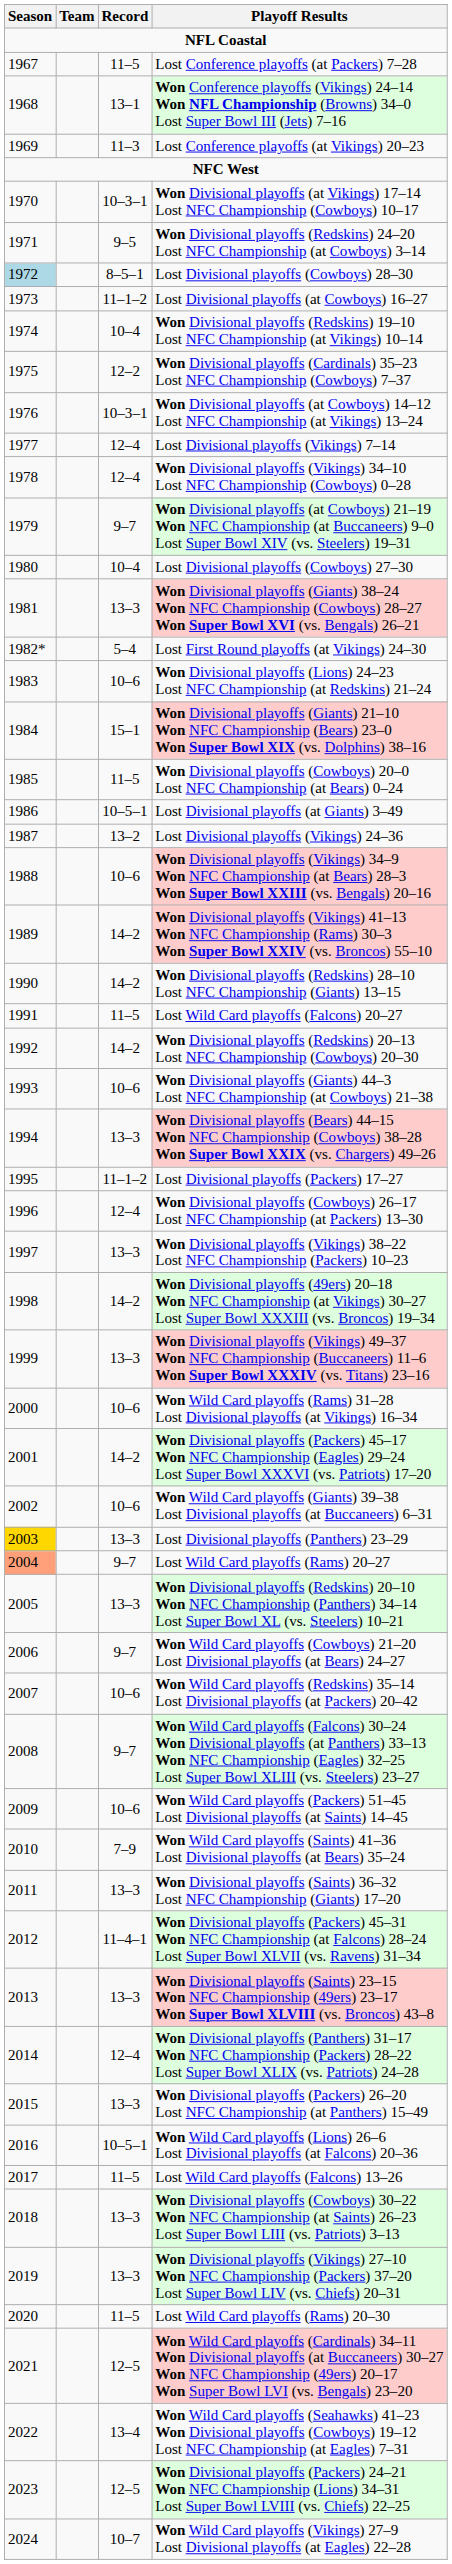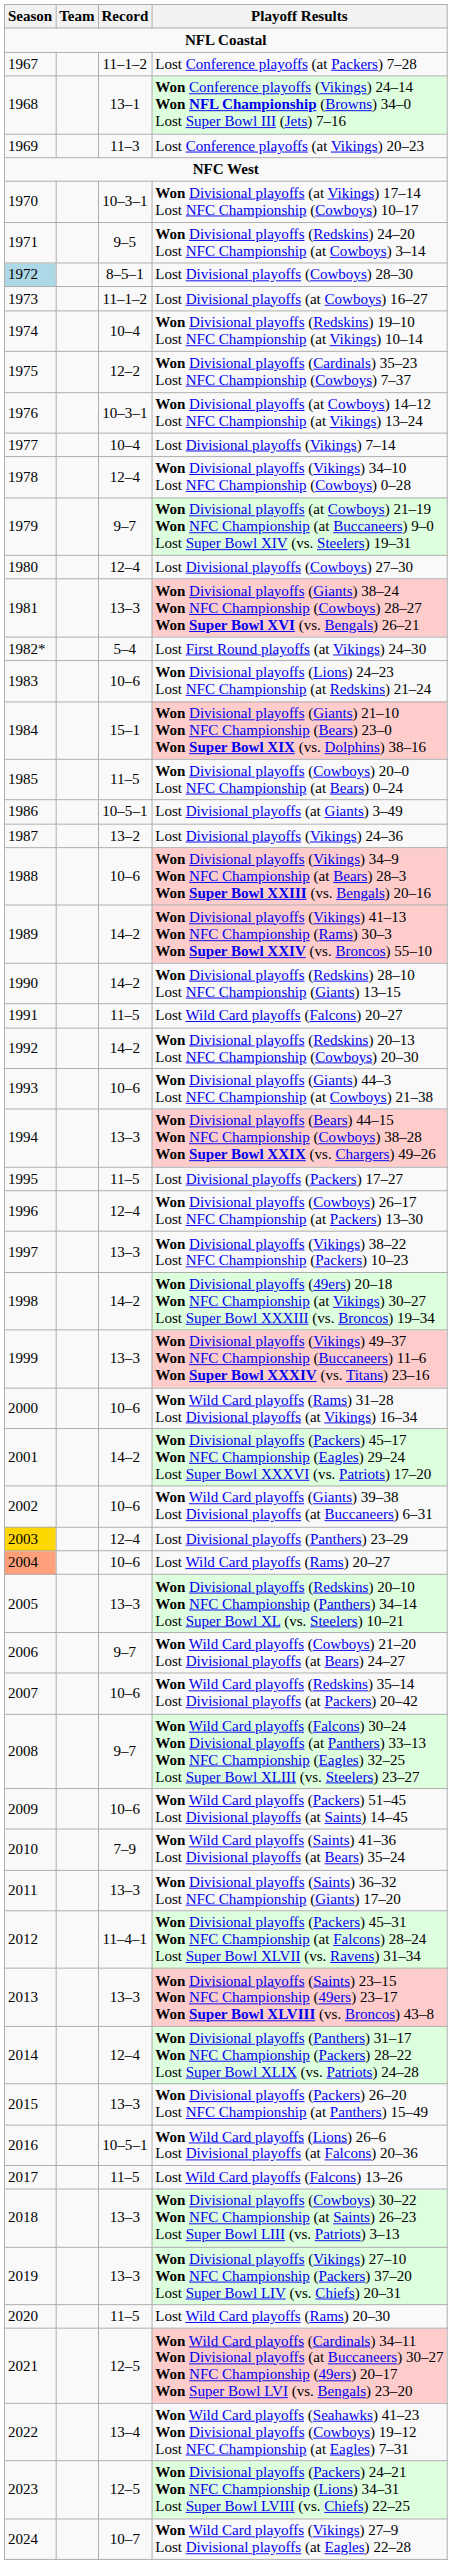(125, 64) 11–5 -> (125, 64) 11–1–2
(125, 444) 12–4 -> (125, 444) 10–4
(125, 567) 10–4 -> (125, 567) 12–4
(125, 1178) 11–1–2 -> (125, 1178) 11–5
(125, 1538) 13–3 -> (125, 1538) 12–4
(125, 1562) 9–7 -> (125, 1562) 10–6
